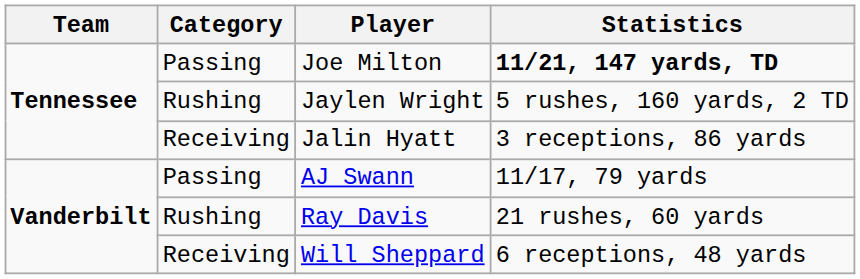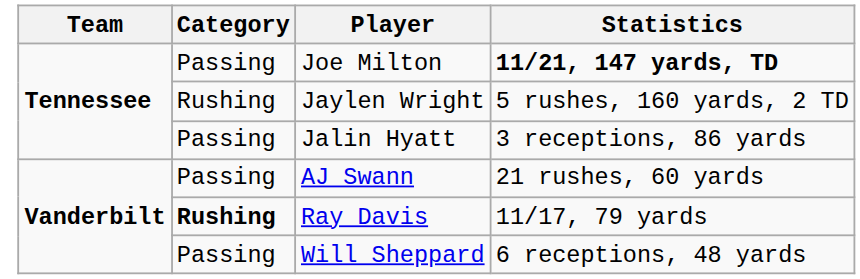(226, 140) Receiving -> (226, 140) Passing
(602, 178) 11/17, 79 yards -> (630, 178) 21 rushes, 60 yards
(212, 216) normal -> (226, 216) bold
(630, 216) 21 rushes, 60 yards -> (602, 216) 11/17, 79 yards
(226, 255) Receiving -> (226, 255) Passing
